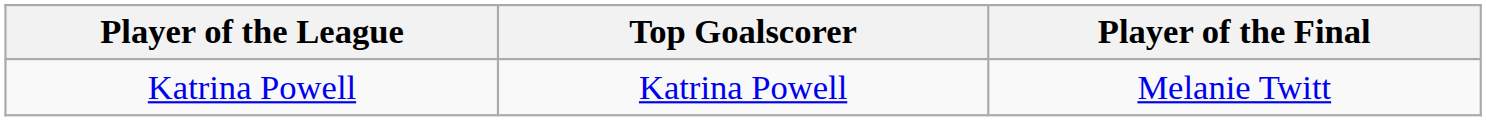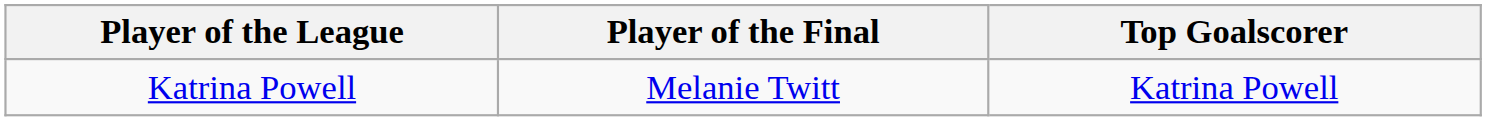columns swapped: (743, 31) <-> (1234, 31)
